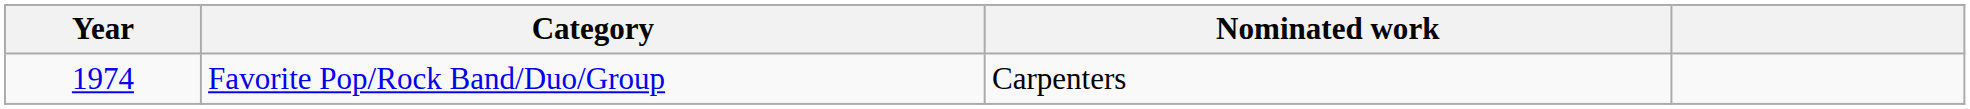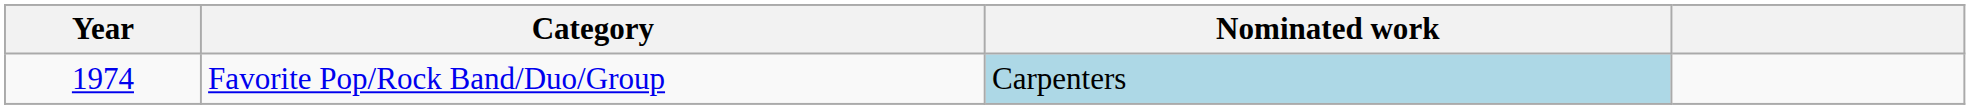(1059, 78) no background -> (1059, 78) lightblue background
